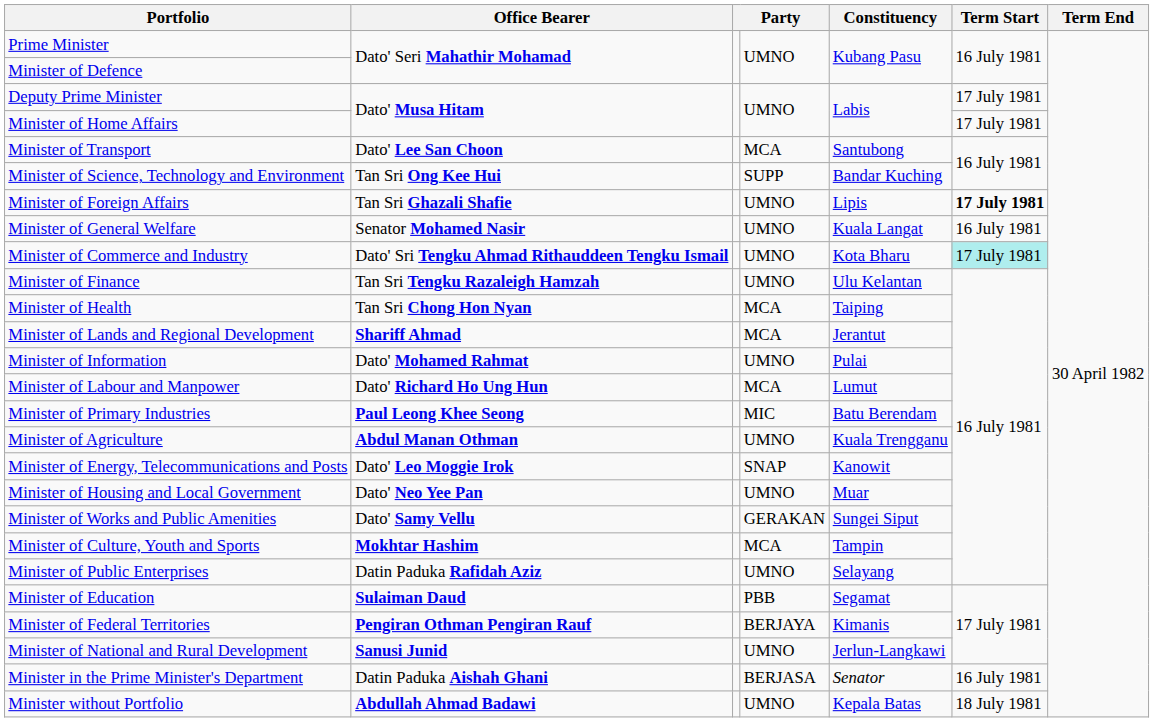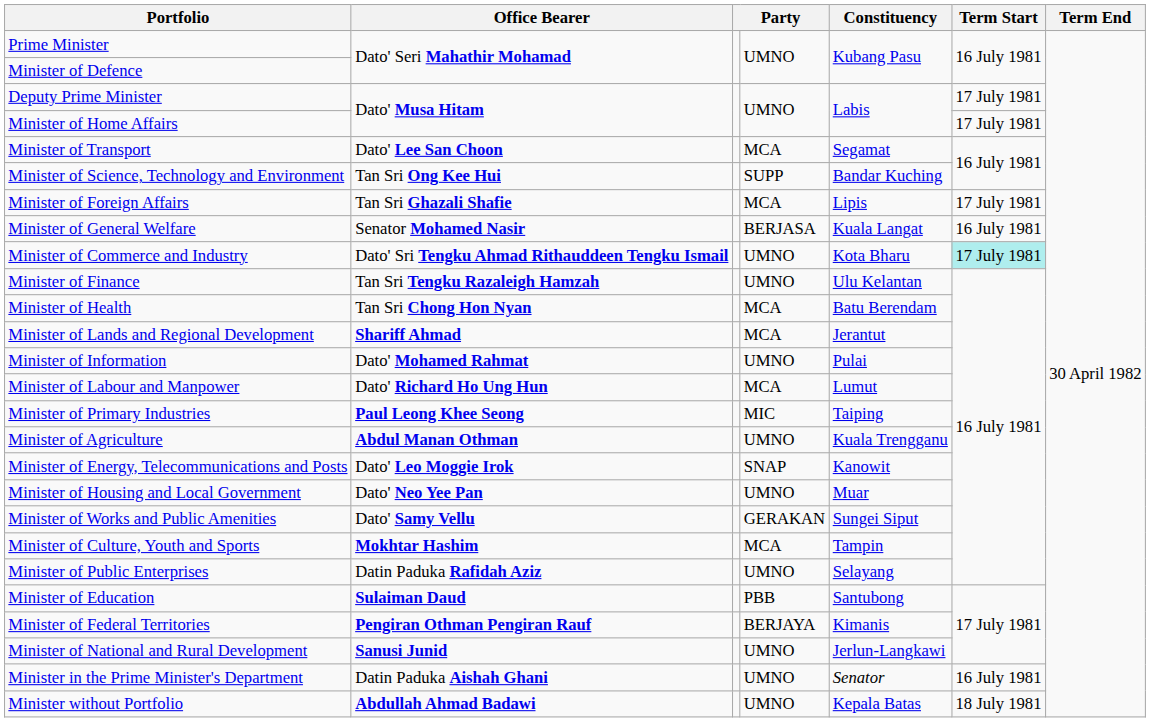(868, 149) Santubong -> (861, 149) Segamat
(769, 202) UMNO -> (763, 202) MCA
(1000, 202) bold -> (998, 202) normal
(769, 228) UMNO -> (780, 228) BERJASA
(858, 307) Taiping -> (885, 307) Batu Berendam
(885, 413) Batu Berendam -> (858, 413) Taiping
(861, 598) Segamat -> (868, 598) Santubong
(780, 677) BERJASA -> (769, 677) UMNO
